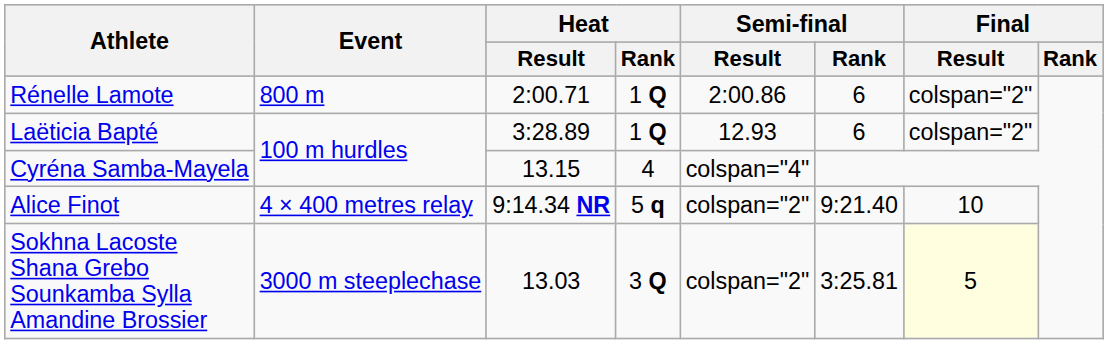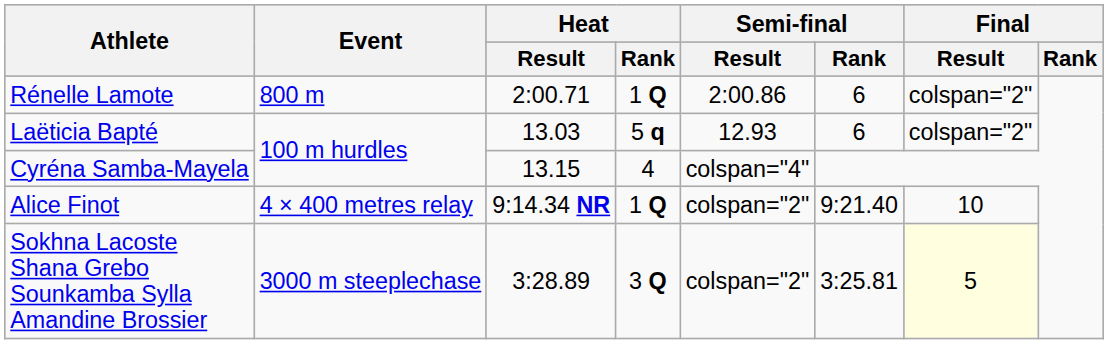(551, 132) 3:28.89 -> (551, 132) 13.03
(648, 132) 1 Q -> (648, 132) 5 q
(648, 206) 5 q -> (648, 206) 1 Q
(551, 282) 13.03 -> (551, 282) 3:28.89
